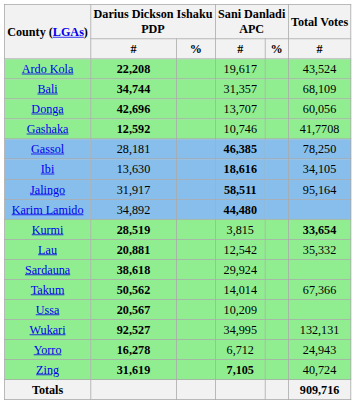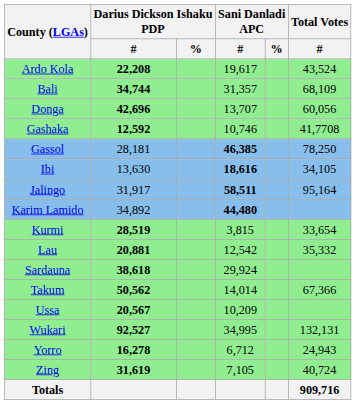(320, 229) bold -> (320, 229) normal
(240, 369) bold -> (240, 369) normal
